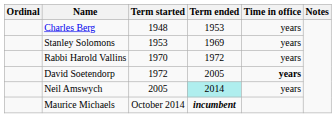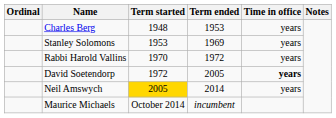(158, 89) no background -> (158, 89) gold background
(214, 89) paleturquoise background -> (214, 89) no background
(214, 105) bold -> (214, 105) normal
